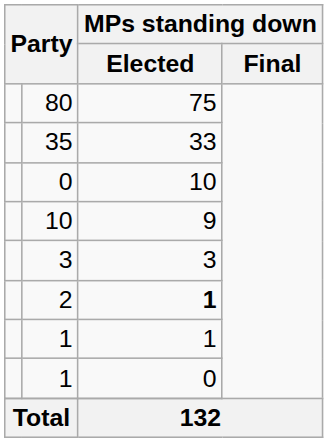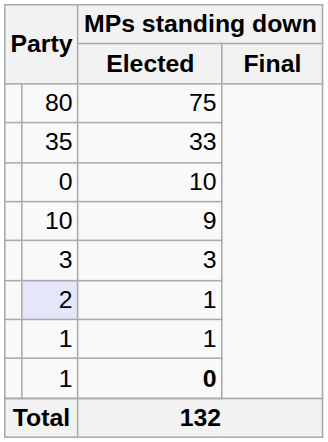(66, 299) no background -> (66, 299) lavender background
(210, 299) bold -> (210, 299) normal
(210, 378) normal -> (210, 378) bold
